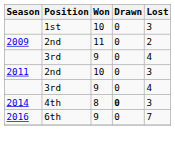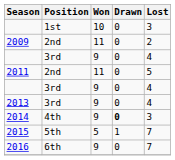(99, 72) 10 -> (99, 72) 11
(149, 72) 3 -> (149, 72) 5
+ row: (18, 102)
(96, 102) 8 -> (96, 117) 9
+ row: (18, 132)
